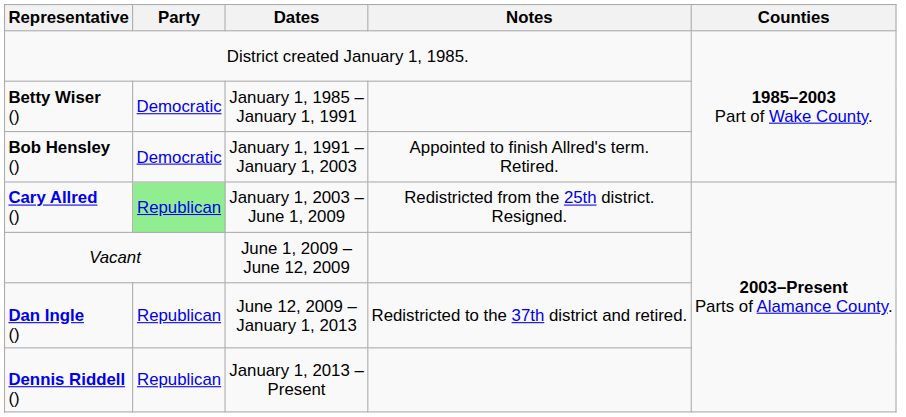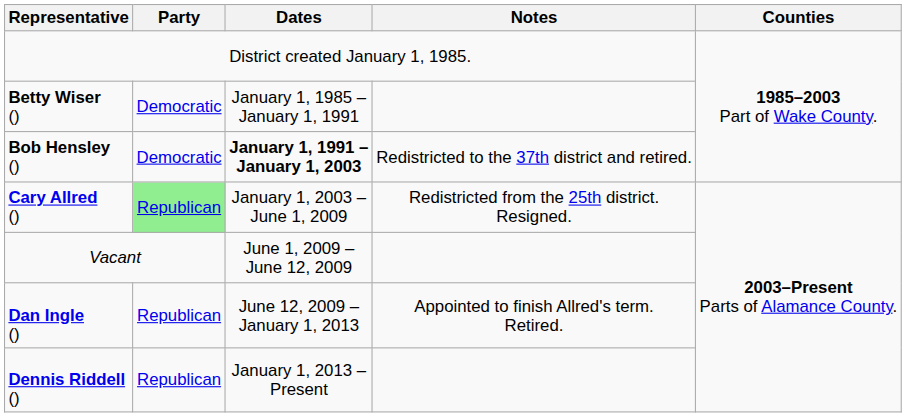(297, 157) normal -> (299, 157) bold
(529, 157) Appointed to finish Allred's term. Retired. -> (534, 157) Redistricted to the 37th district and retired.
(529, 315) Redistricted to the 37th district and retired. -> (534, 315) Appointed to finish Allred's term. Retired.
